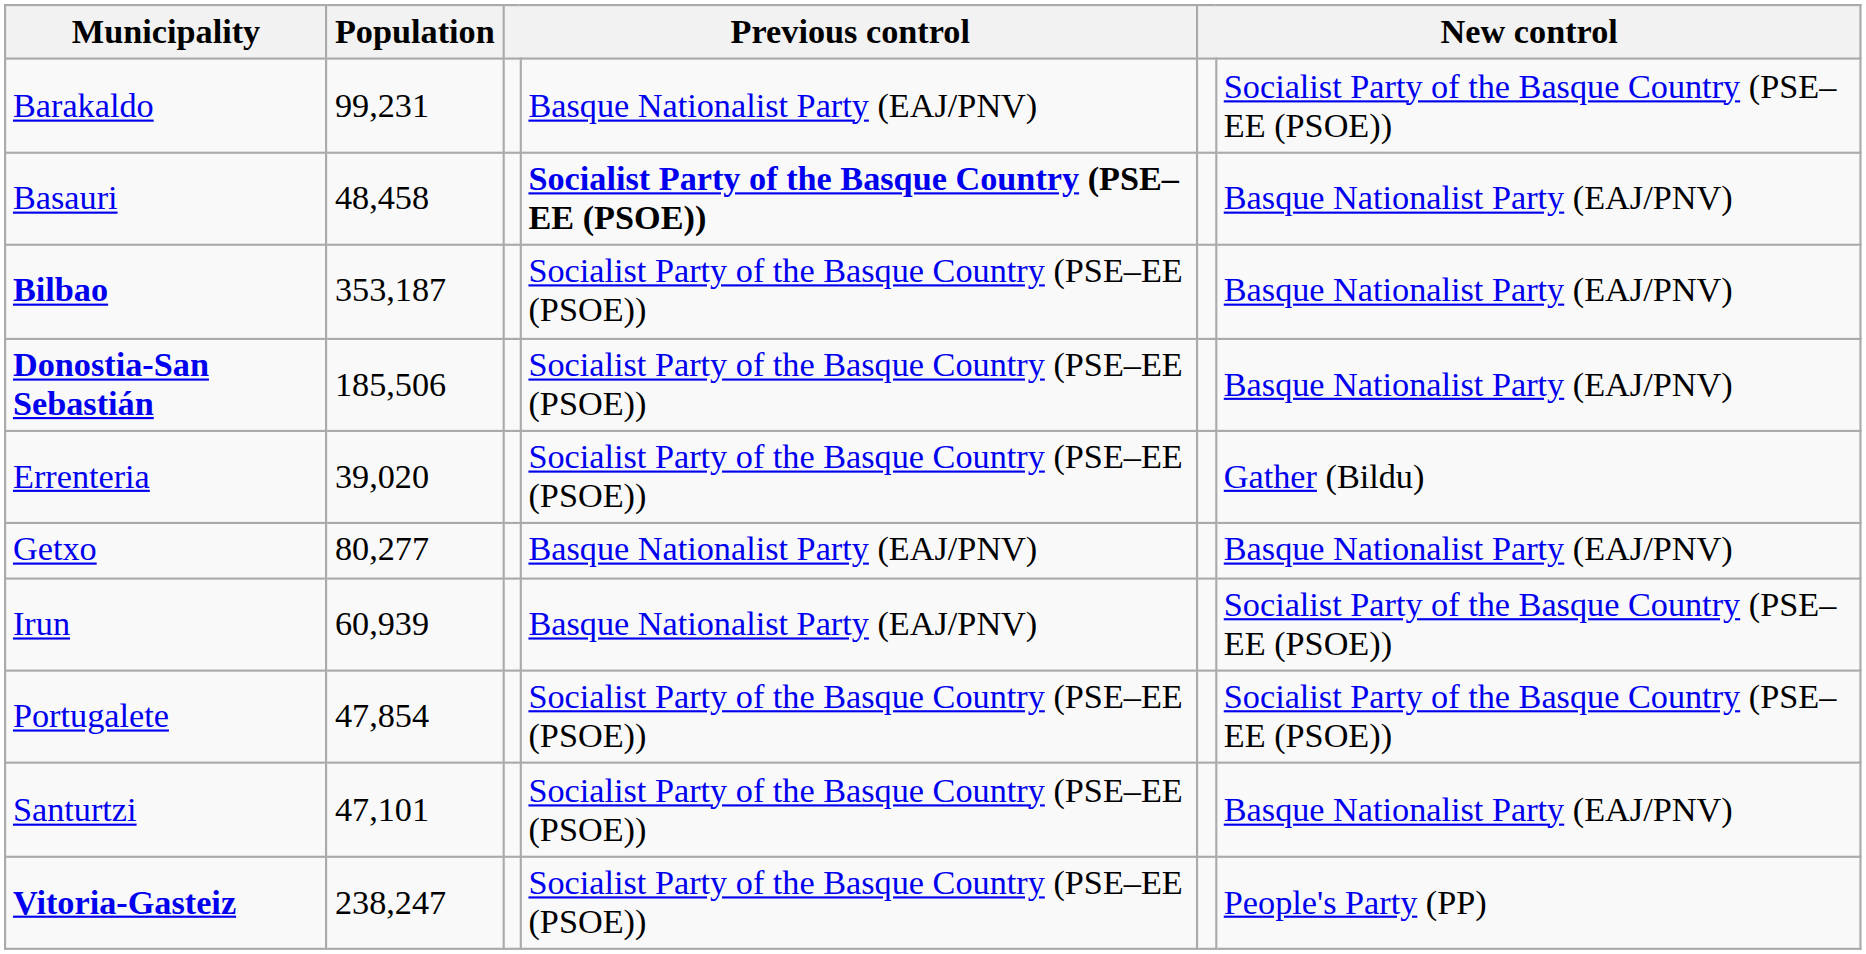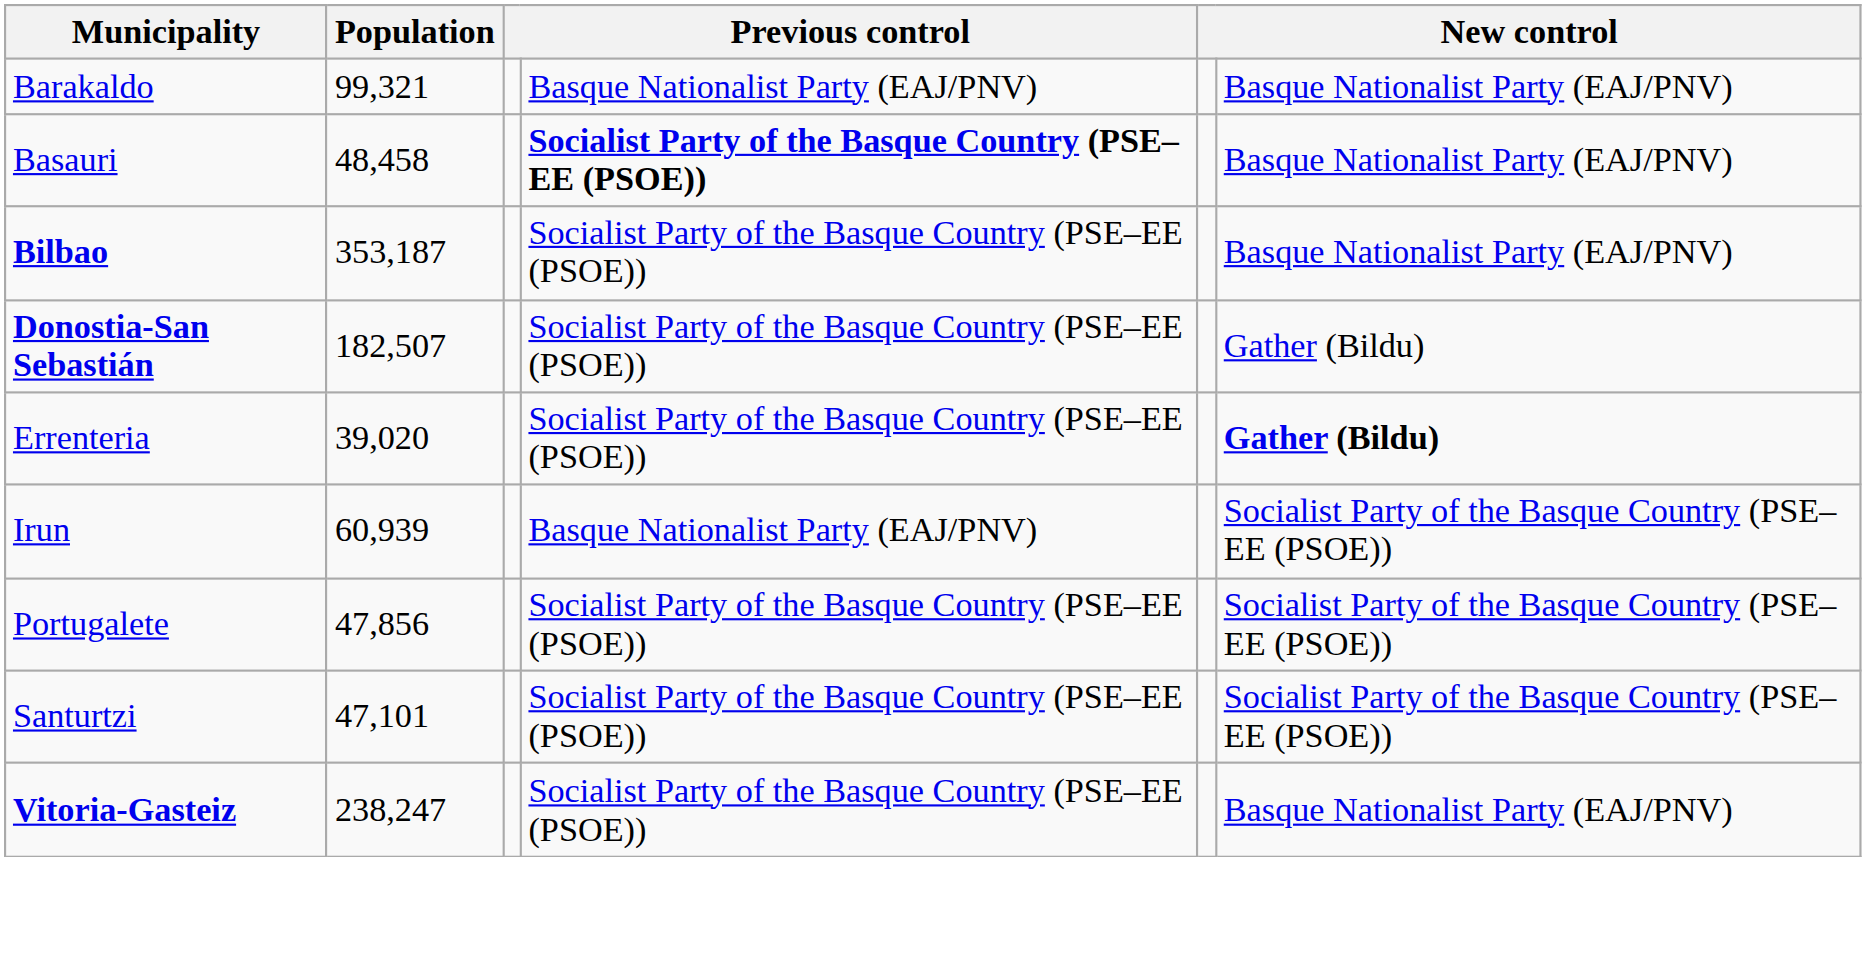(382, 105) 99,231 -> (382, 85) 99,321
(1530, 105) Socialist Party of the Basque Country (PSE–EE (PSOE)) -> (1478, 85) Basque Nationalist Party (EAJ/PNV)
(391, 383) 185,506 -> (391, 345) 182,507
(1478, 383) Basque Nationalist Party (EAJ/PNV) -> (1324, 345) Gather (Bildu)
(1324, 476) normal -> (1331, 437) bold
- row: (55, 550)
(382, 716) 47,854 -> (382, 623) 47,856
(1478, 809) Basque Nationalist Party (EAJ/PNV) -> (1530, 716) Socialist Party of the Basque Country (PSE–EE (PSOE))
(1355, 902) People's Party (PP) -> (1478, 809) Basque Nationalist Party (EAJ/PNV)
